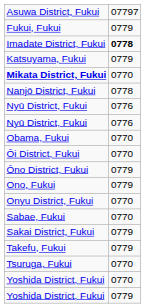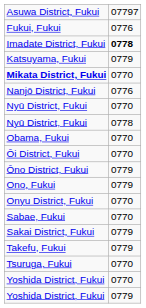(122, 28) 0779 -> (122, 28) 0776
(122, 91) 0778 -> (122, 91) 0776
(122, 106) 0776 -> (122, 106) 0770
(122, 122) 0776 -> (122, 122) 0778
